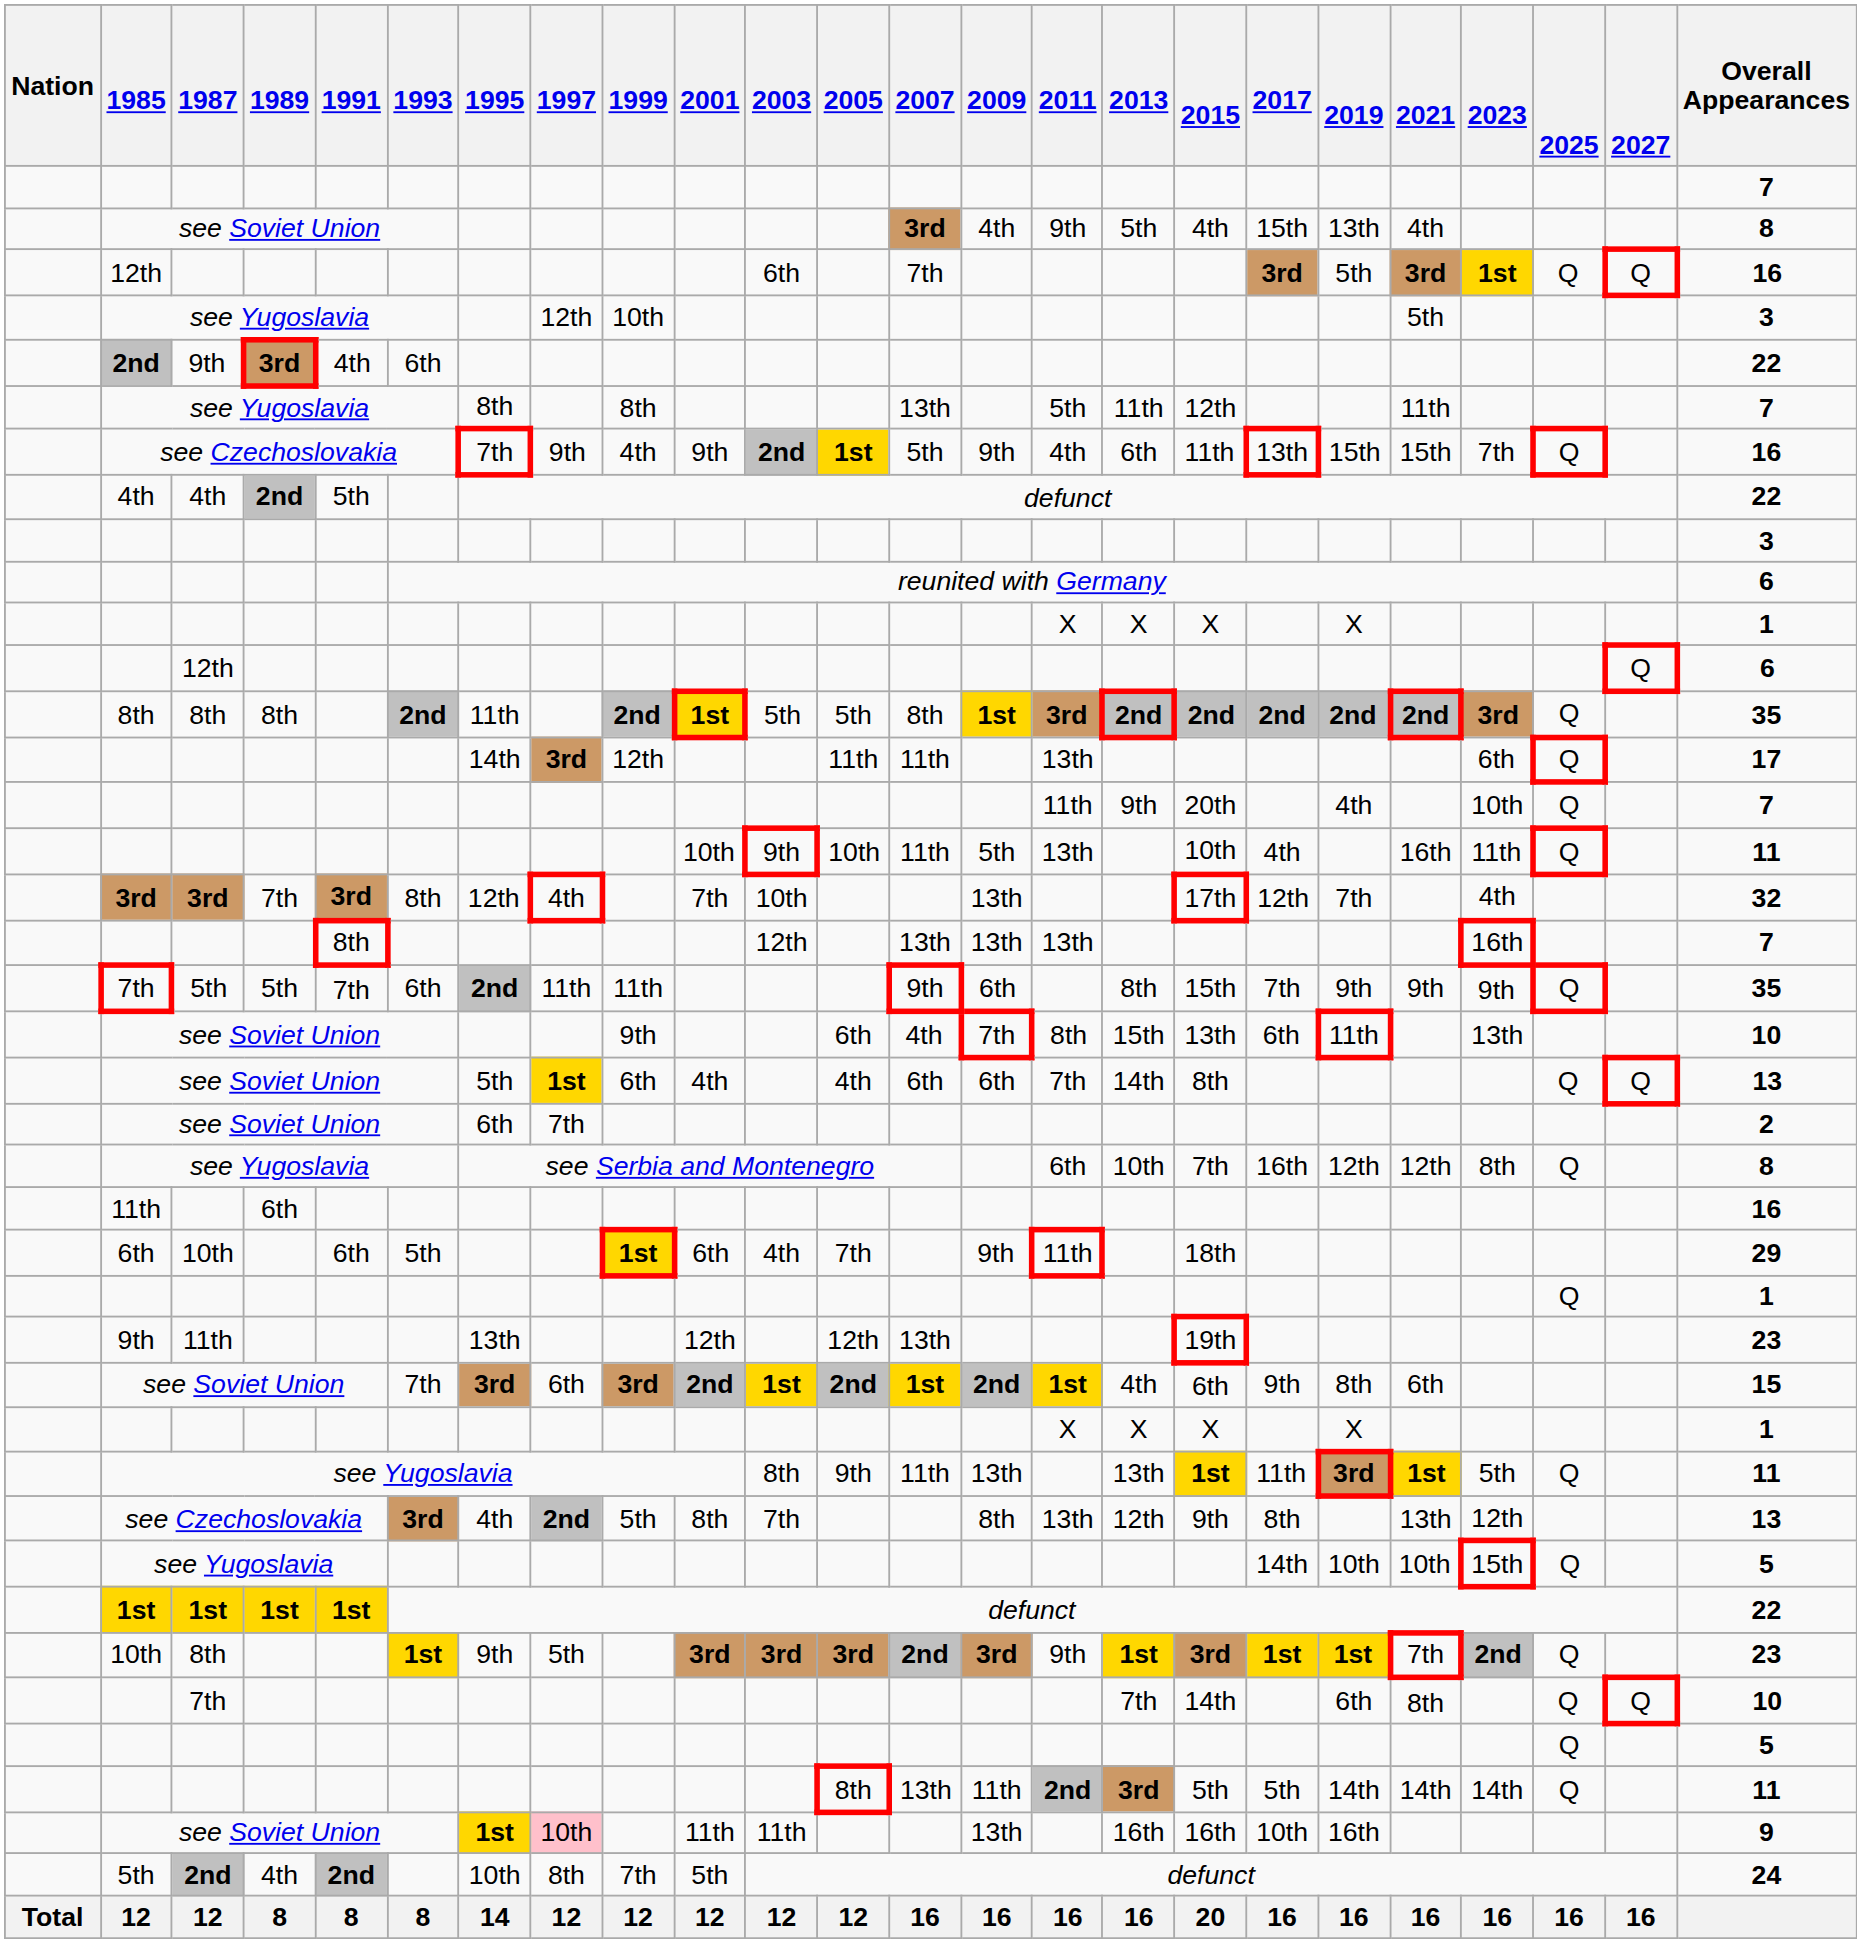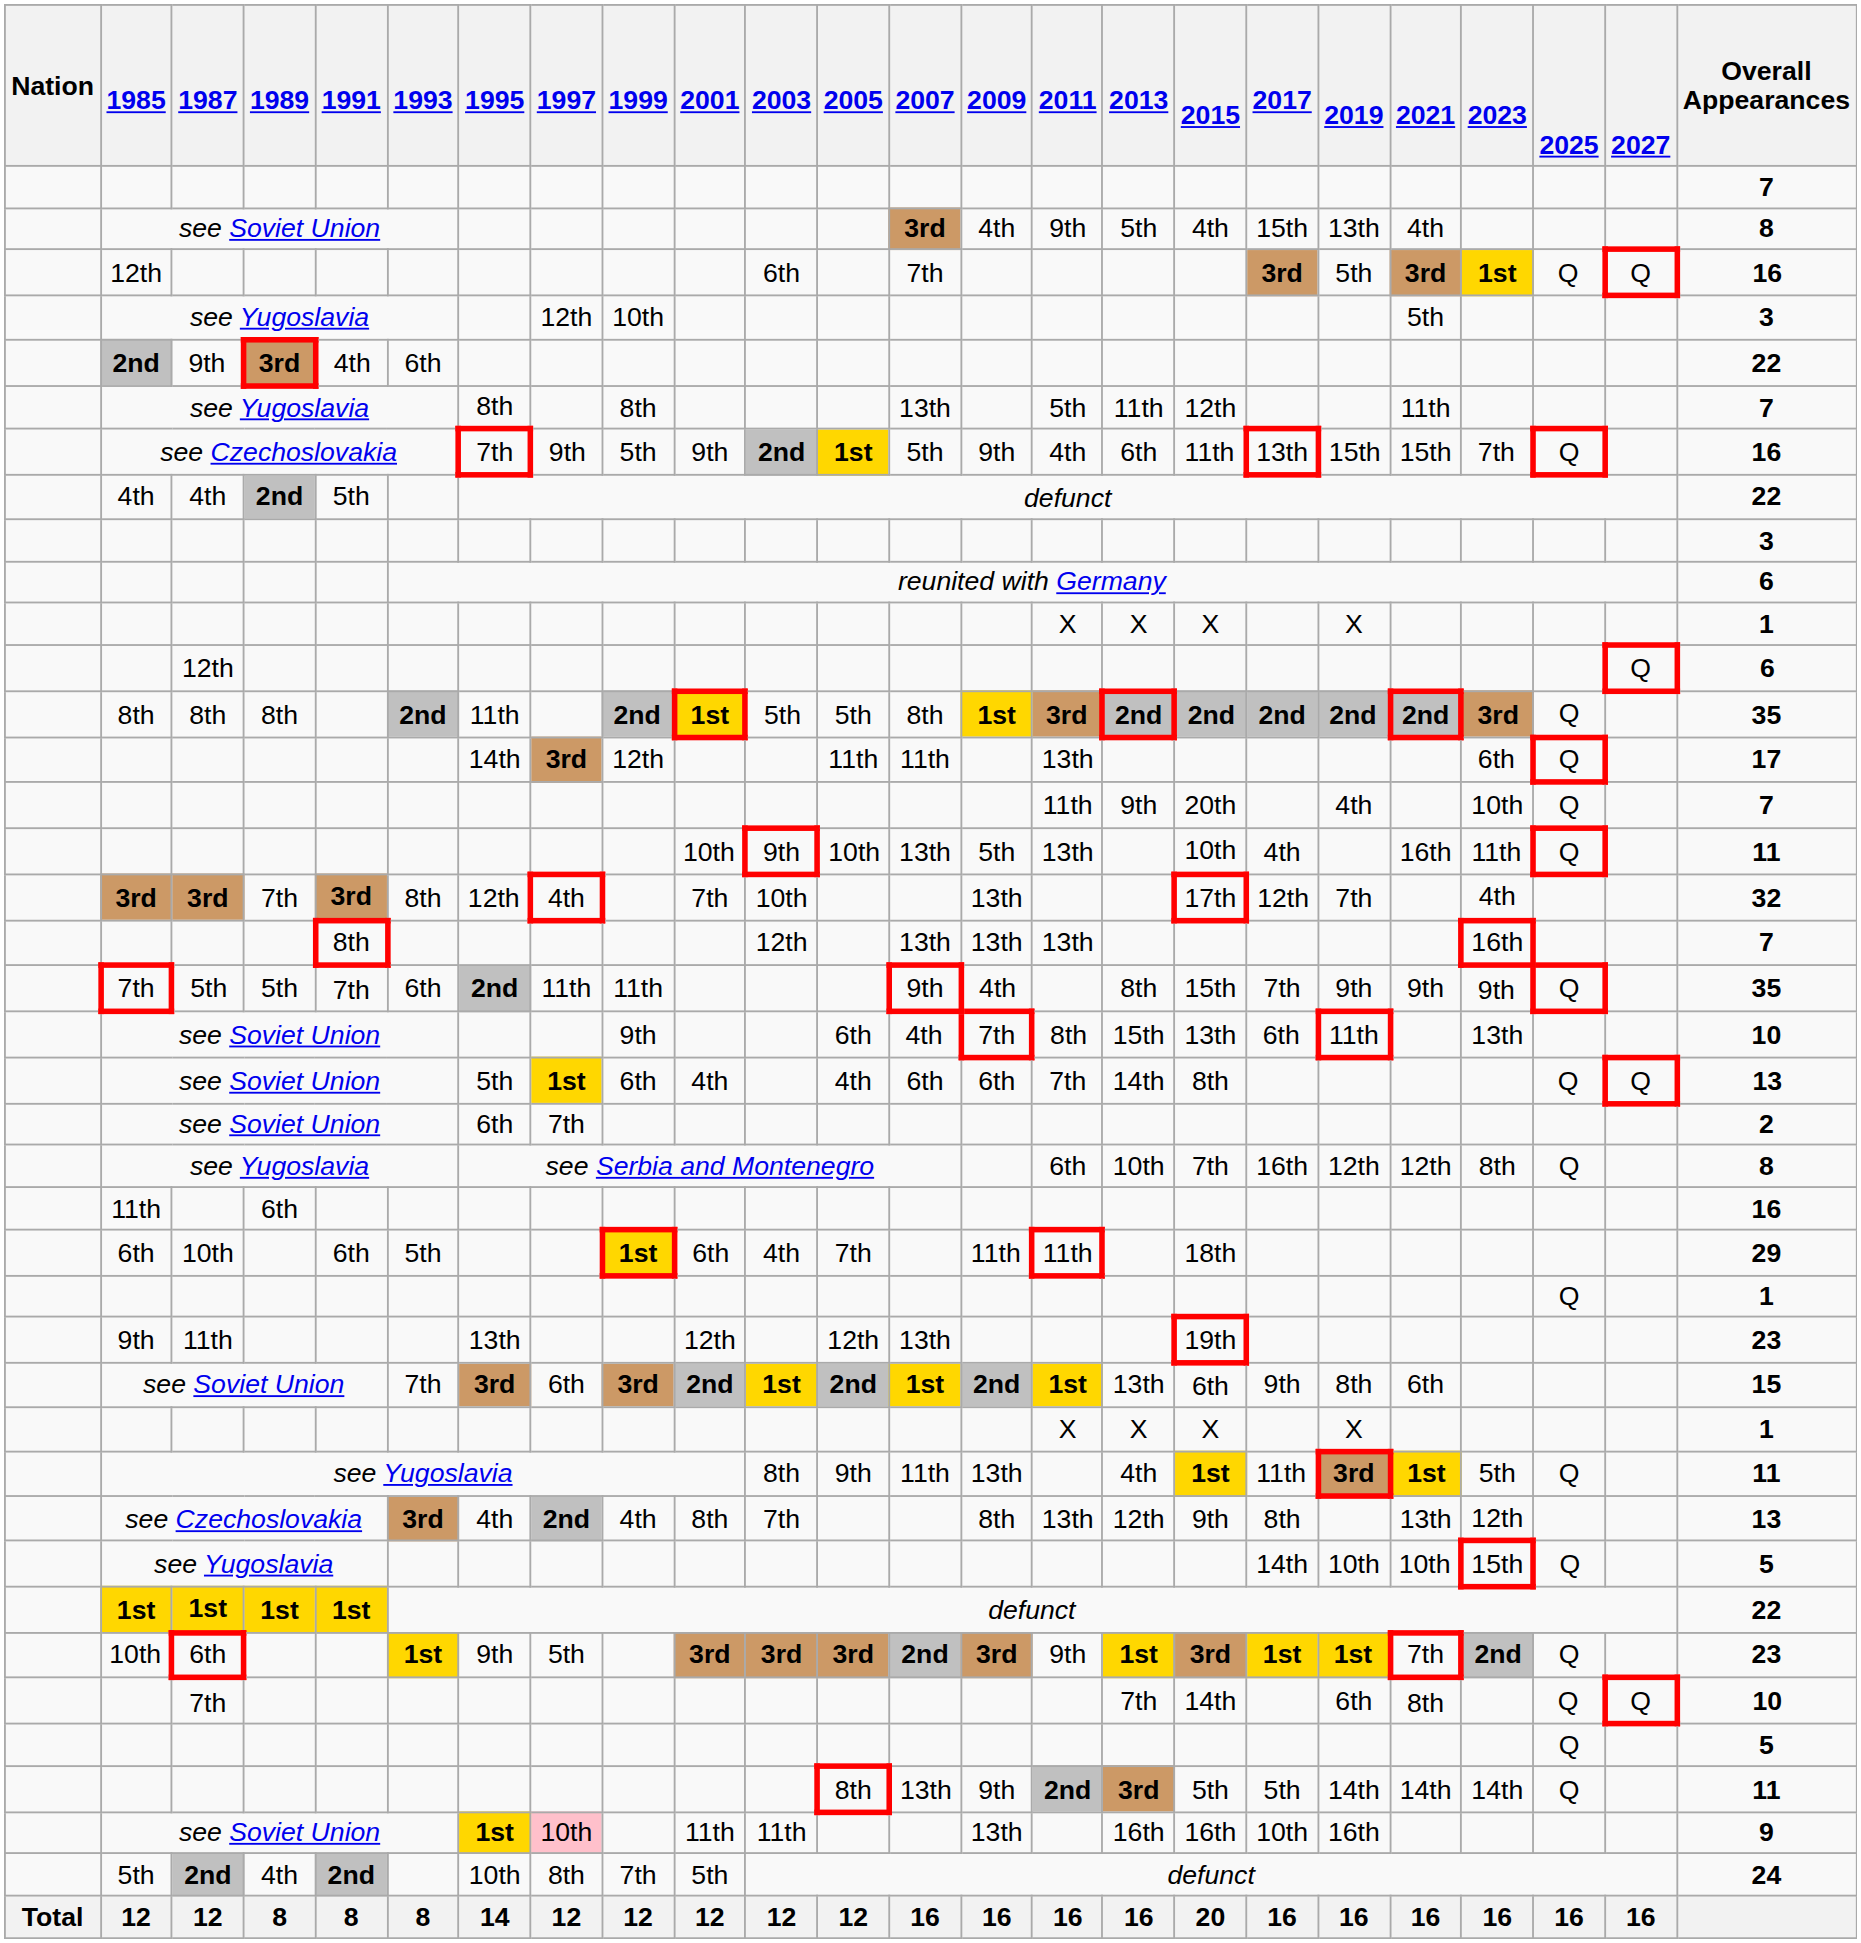(638, 452) 4th -> (638, 452) 5th
(925, 851) 11th -> (925, 851) 13th
(998, 988) 6th -> (998, 988) 4th
(996, 1252) 9th -> (996, 1252) 11th
(1139, 1385) 4th -> (1139, 1385) 13th
(1139, 1474) 13th -> (1139, 1474) 4th
(638, 1519) 5th -> (638, 1519) 4th
(208, 1655) 8th -> (208, 1655) 6th
(997, 1789) 11th -> (997, 1789) 9th
